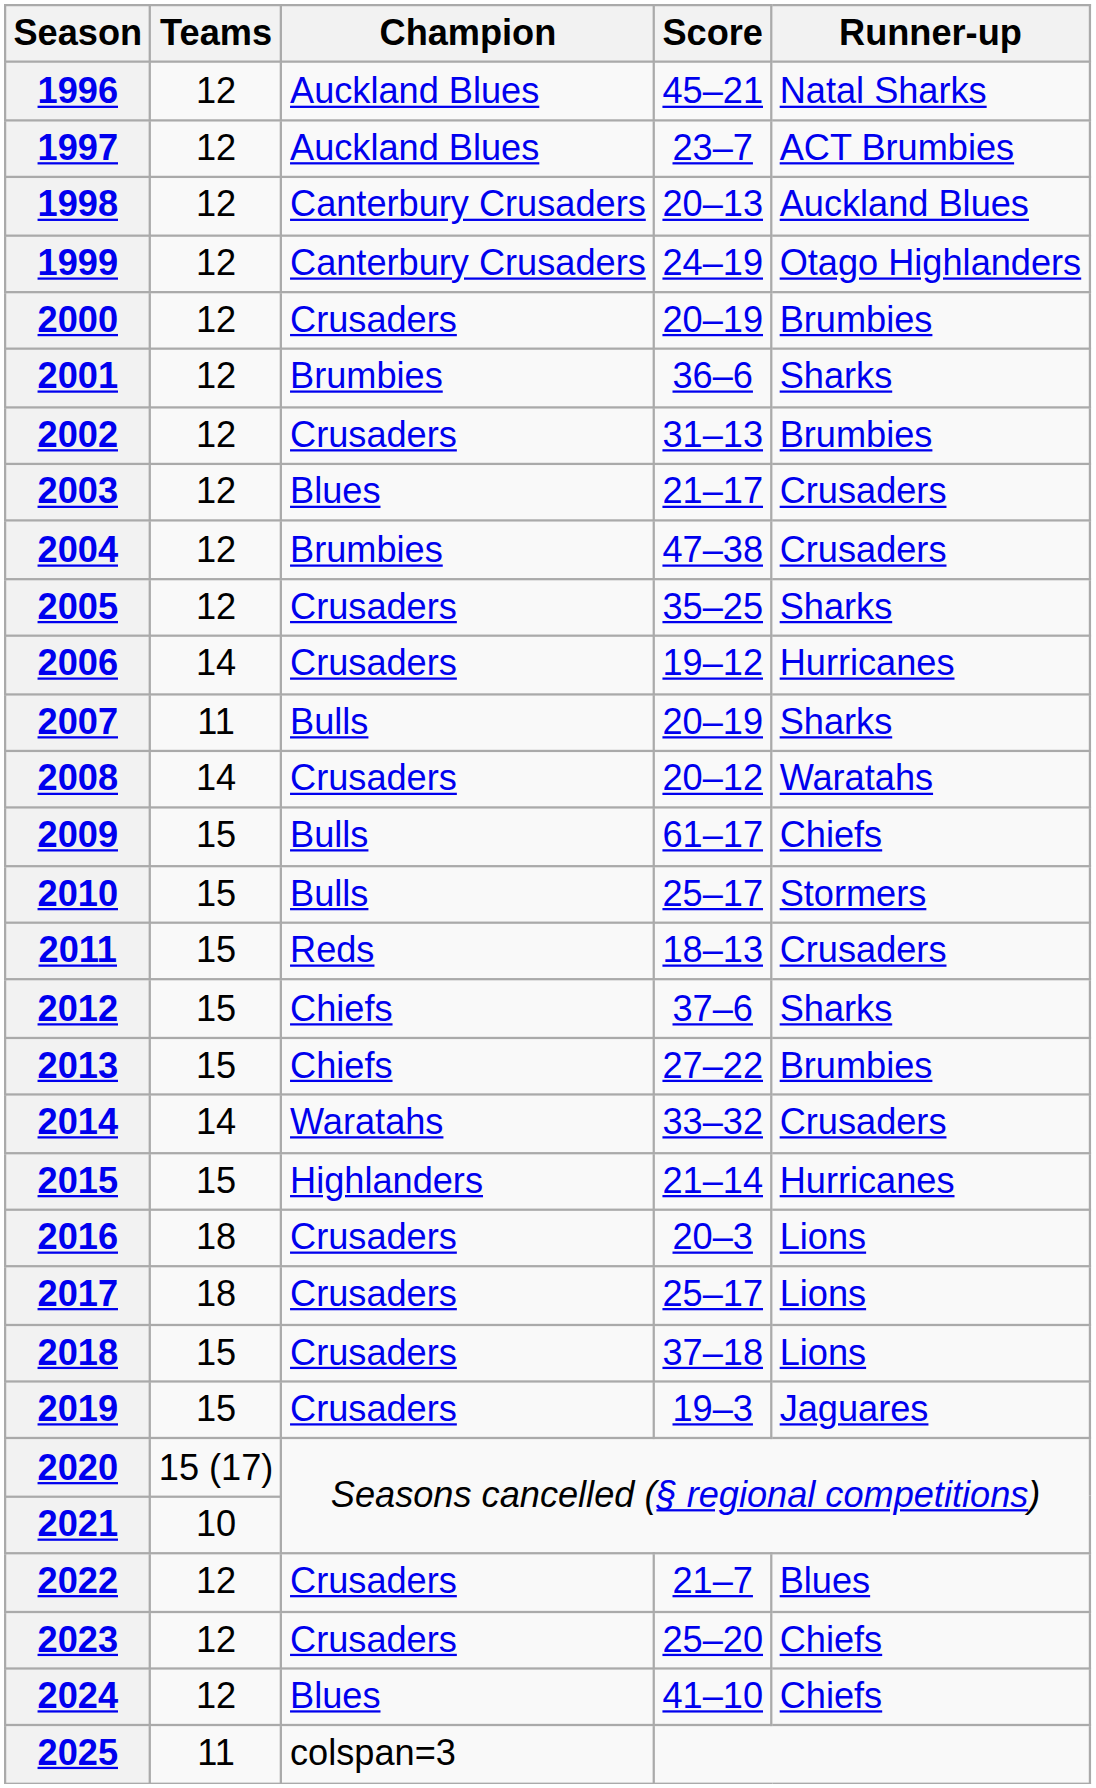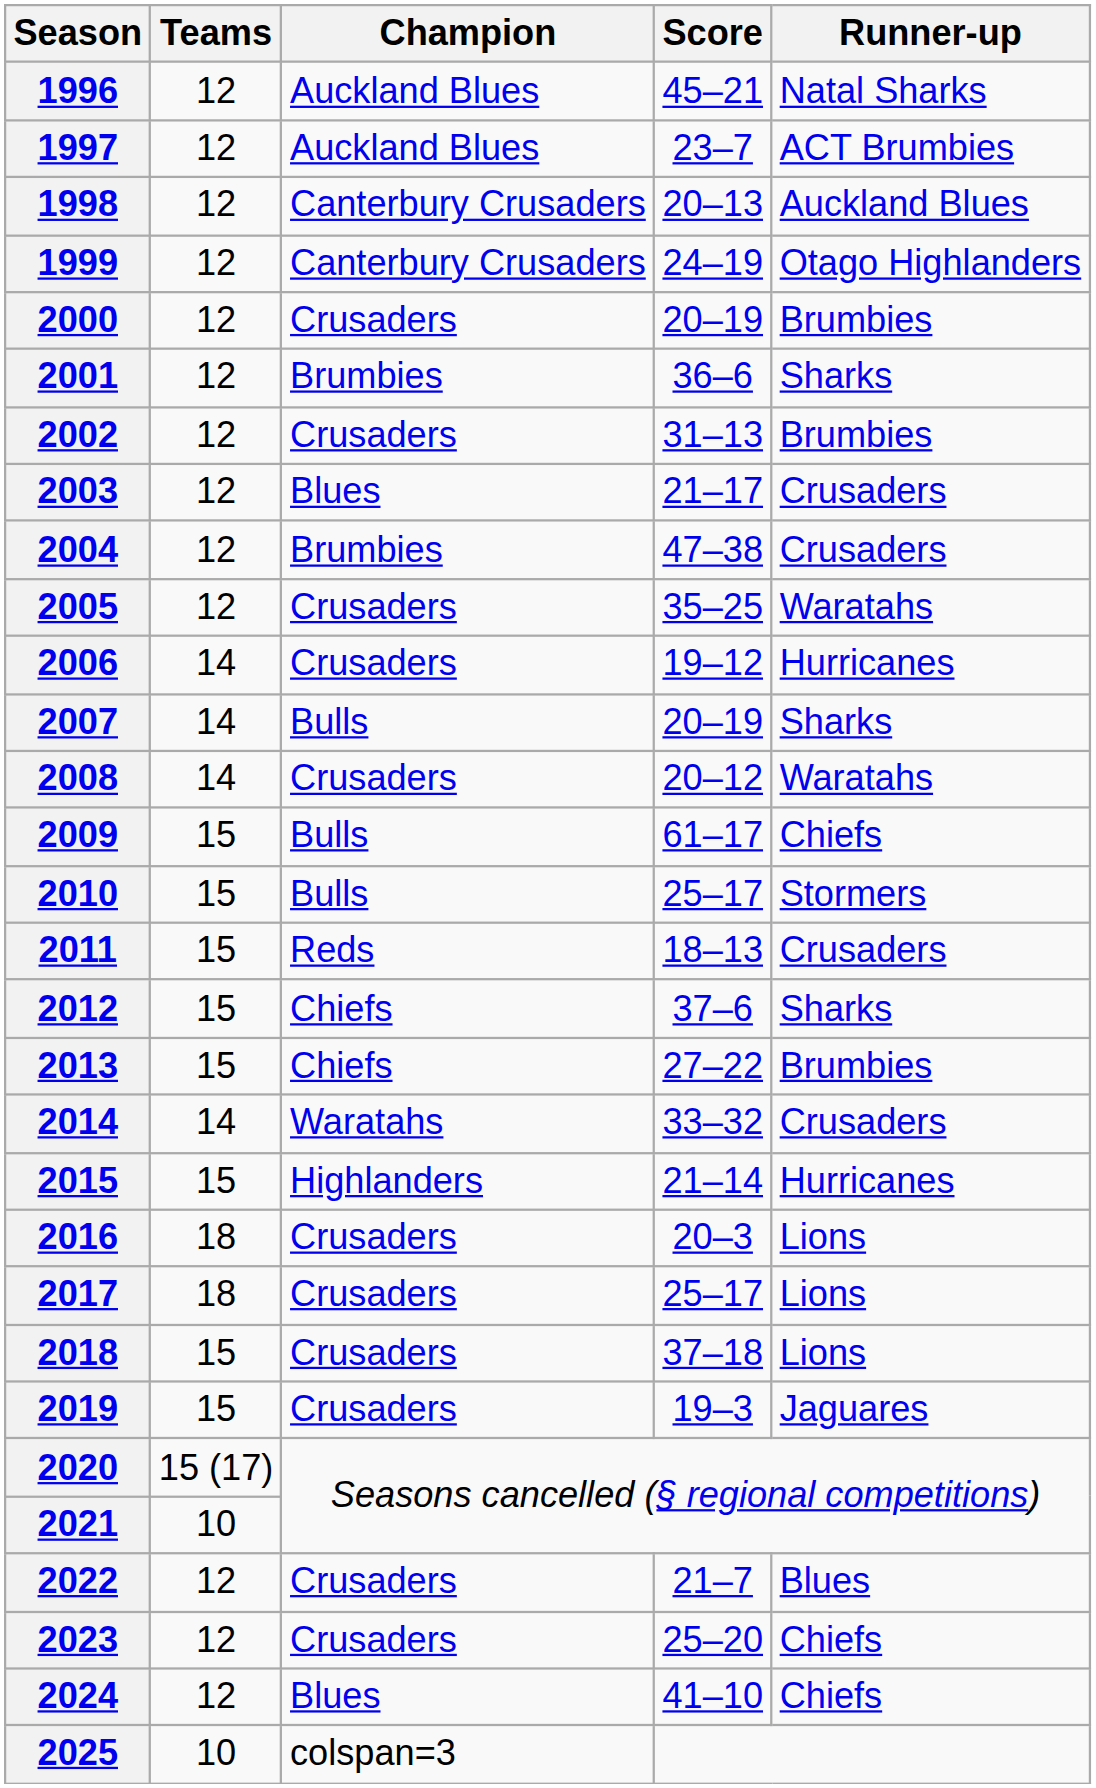(836, 606) Sharks -> (856, 606) Waratahs
(216, 721) 11 -> (216, 721) 14
(216, 1753) 11 -> (216, 1753) 10
